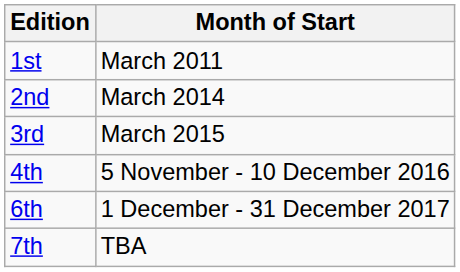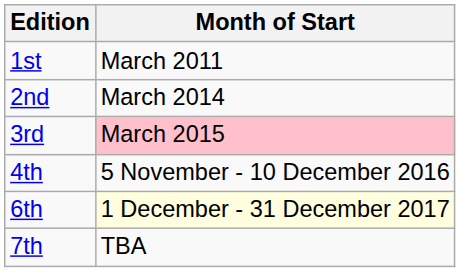(163, 135) no background -> (163, 135) pink background
(275, 209) no background -> (275, 209) lightyellow background
